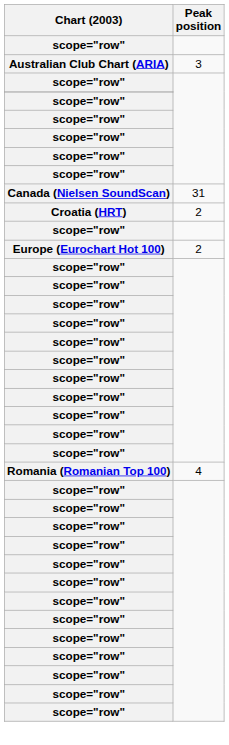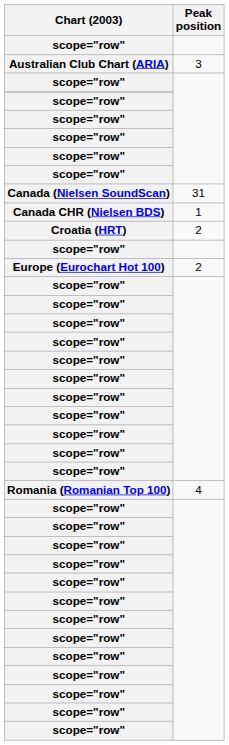+ row: (89, 212)
